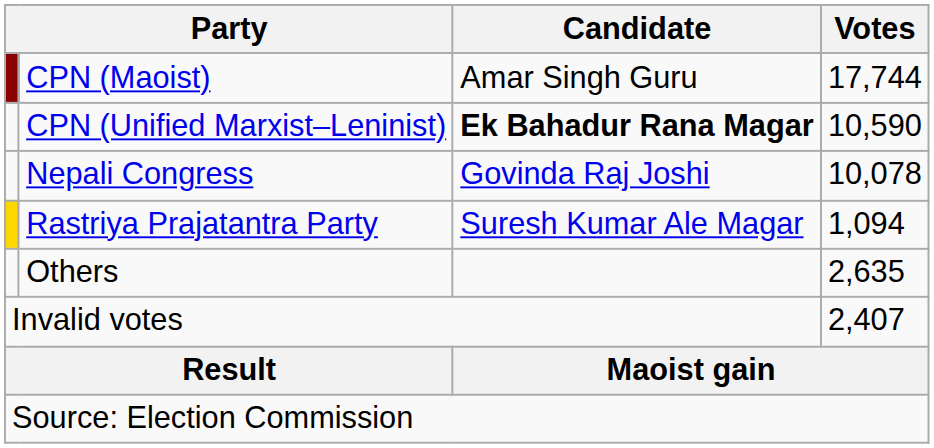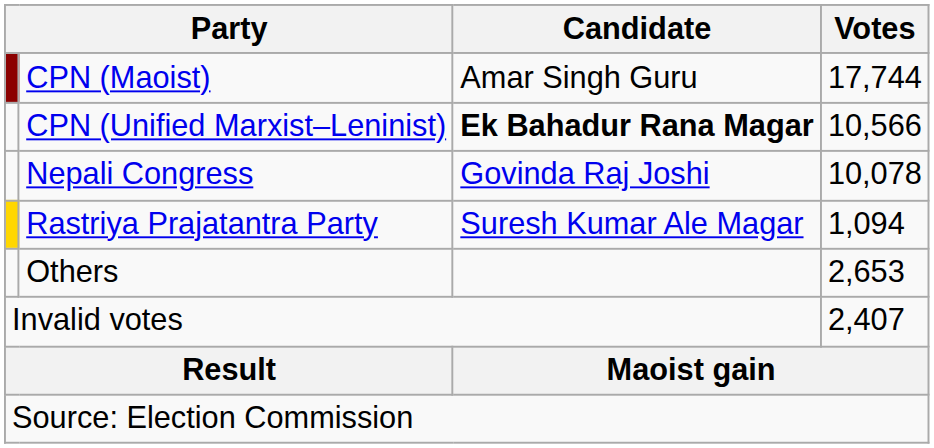(875, 126) 10,590 -> (875, 126) 10,566
(866, 272) 2,635 -> (866, 272) 2,653
